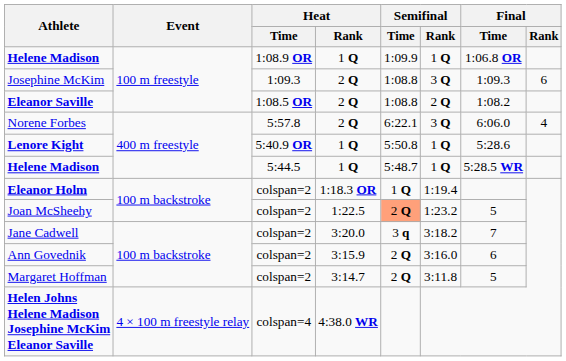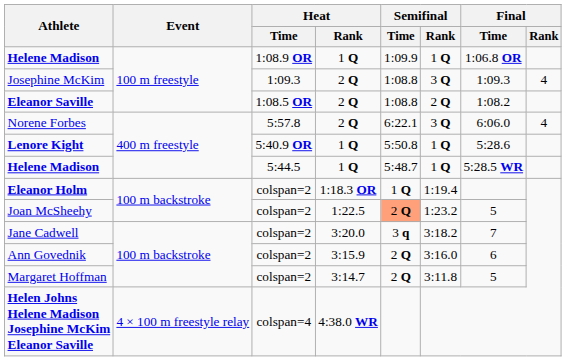(544, 80) 6 -> (544, 80) 4
